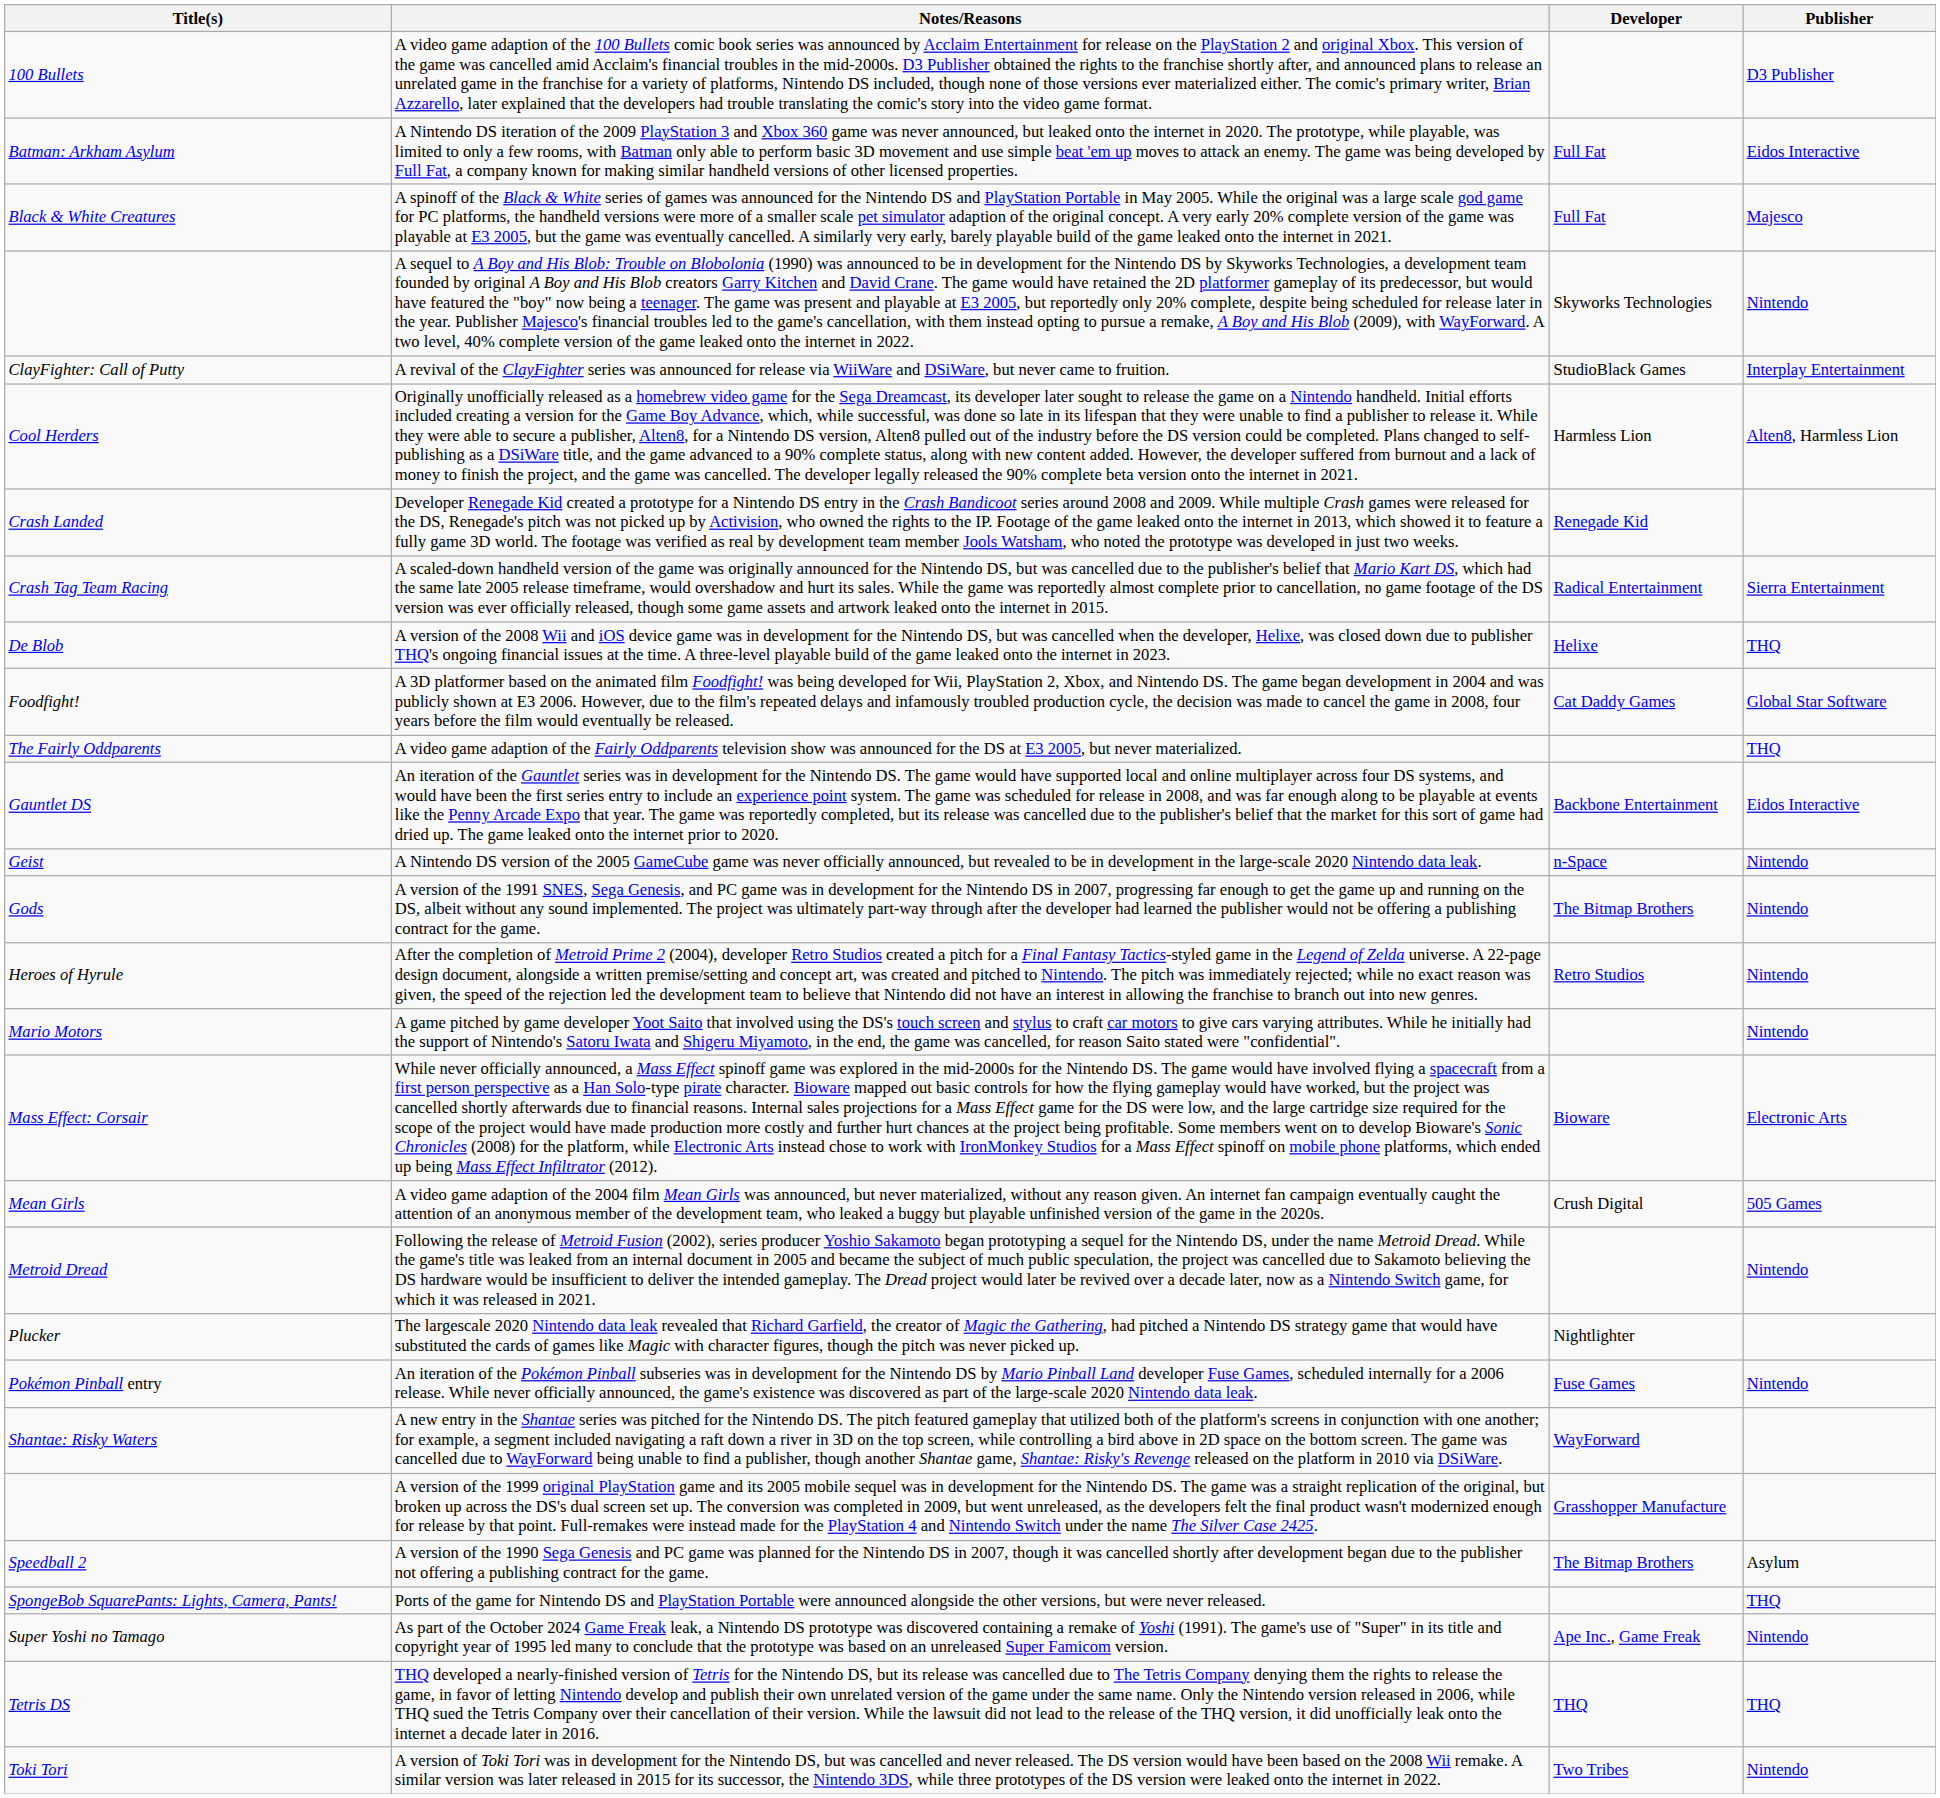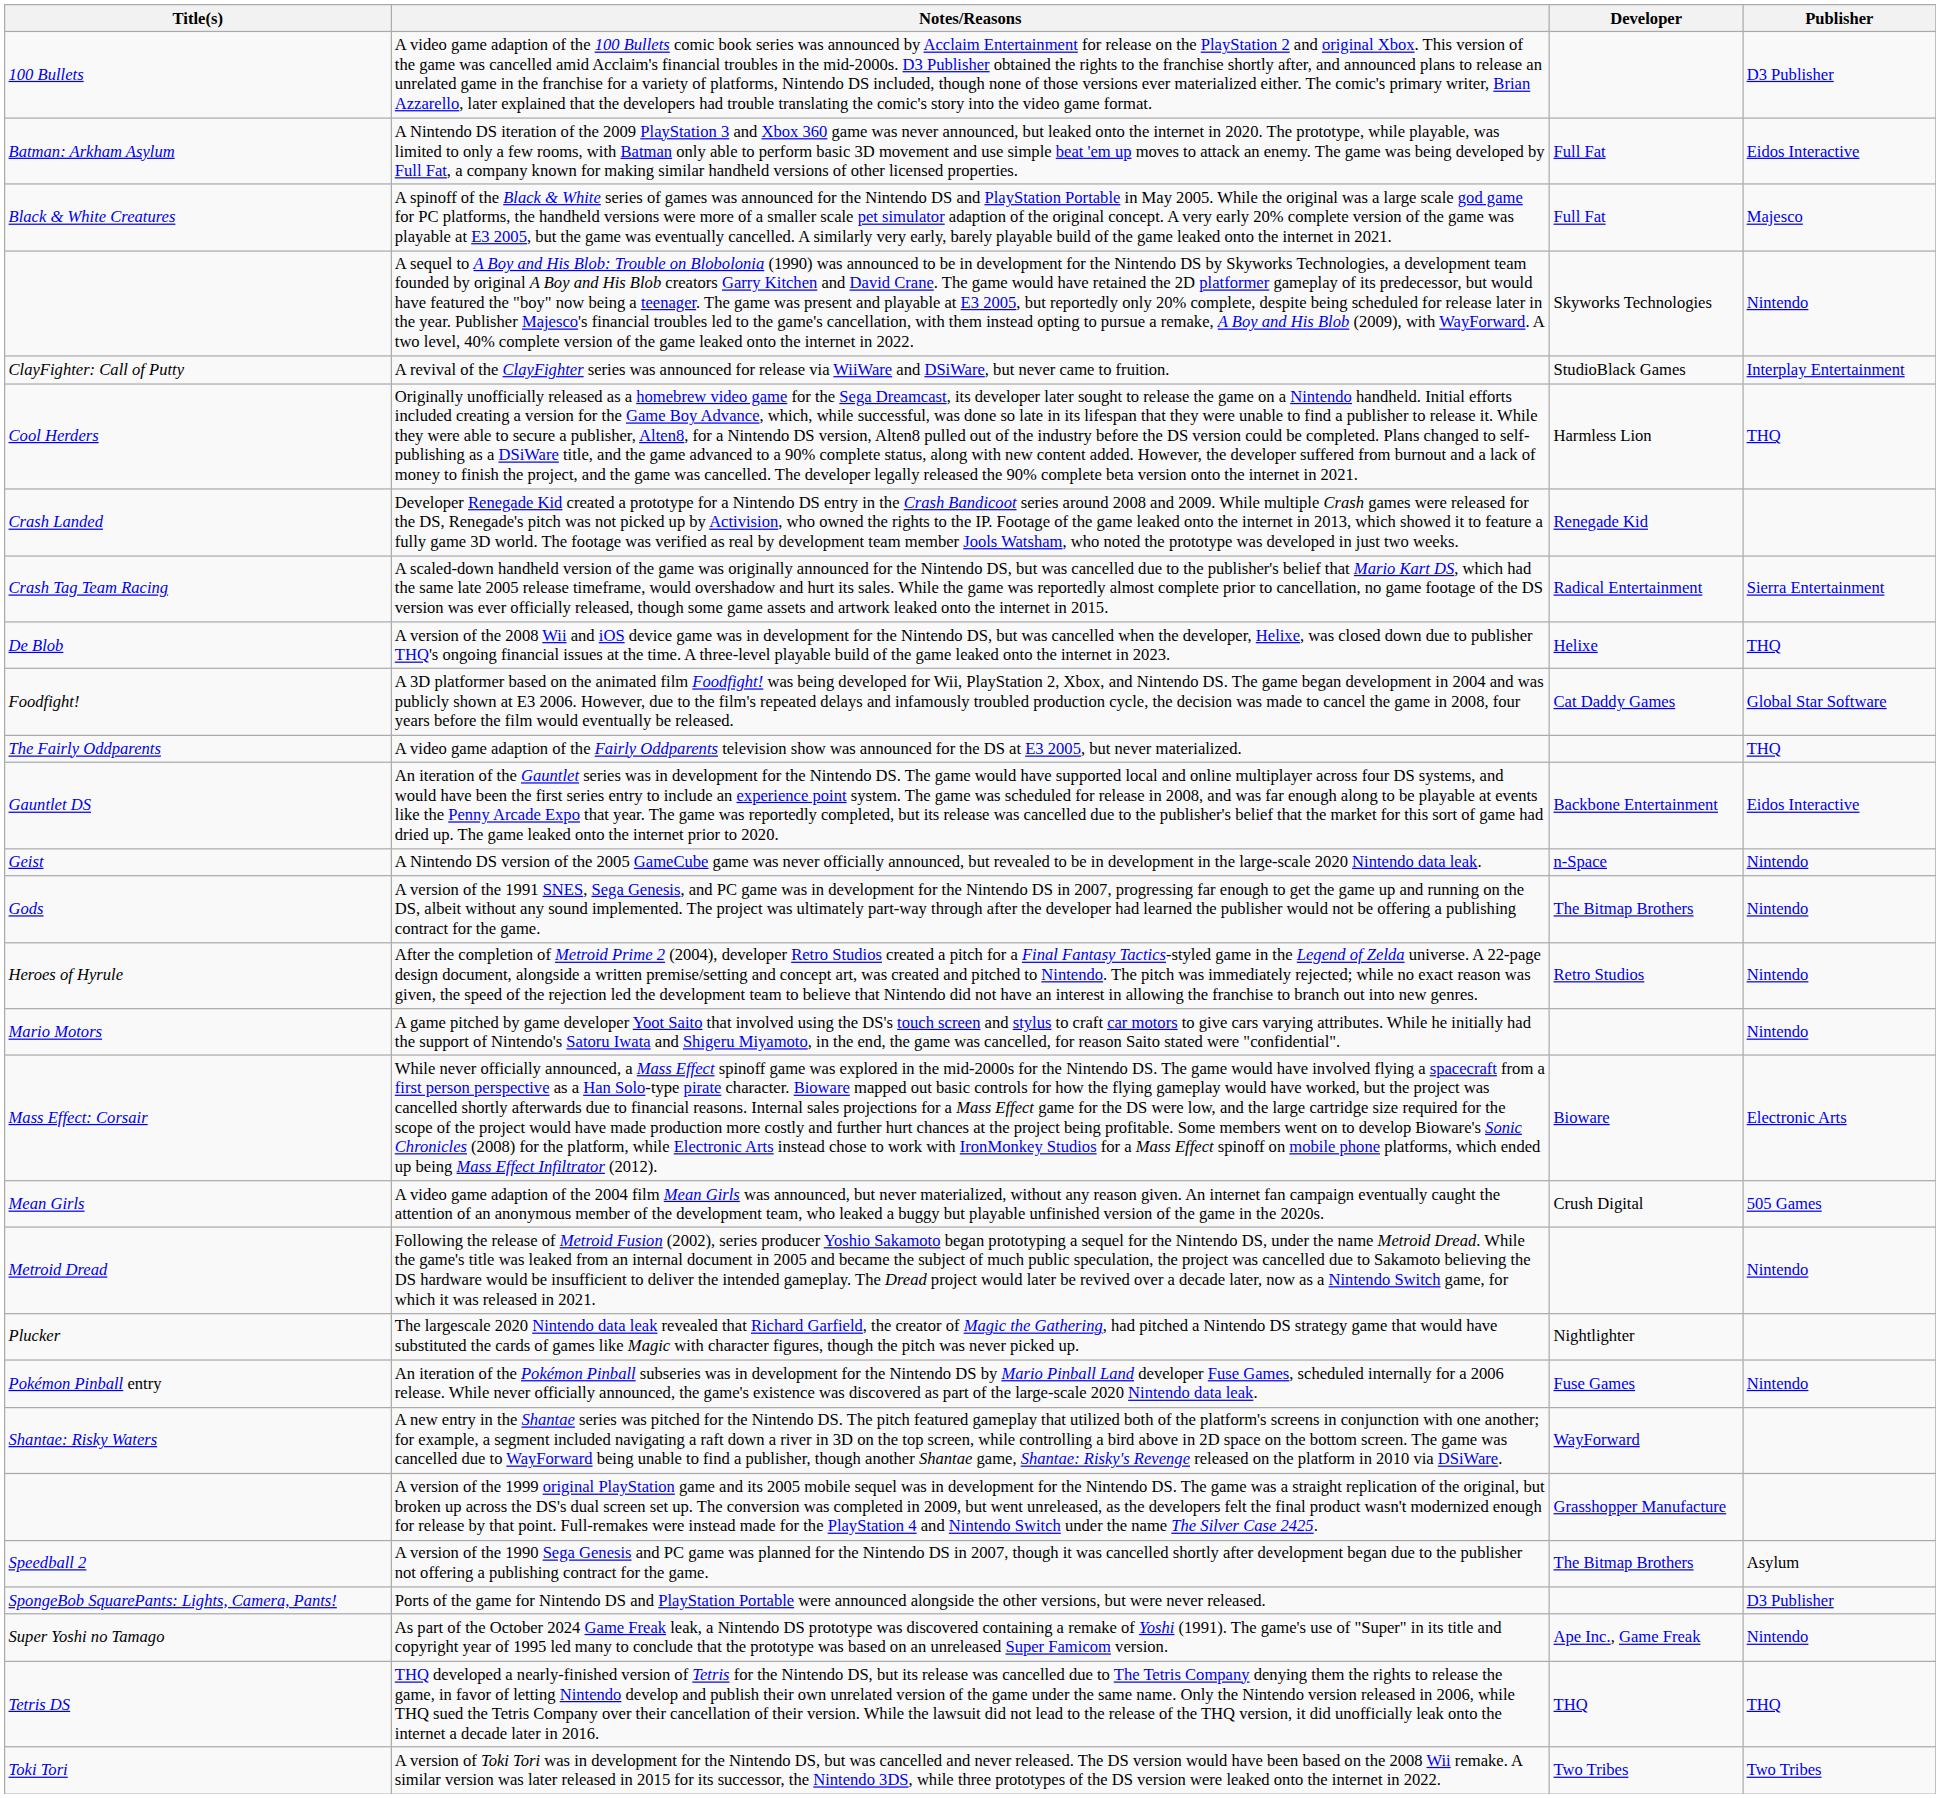(1822, 435) Alten8, Harmless Lion -> (1764, 435) THQ
(1764, 1600) THQ -> (1790, 1600) D3 Publisher
(1778, 1770) Nintendo -> (1784, 1770) Two Tribes
